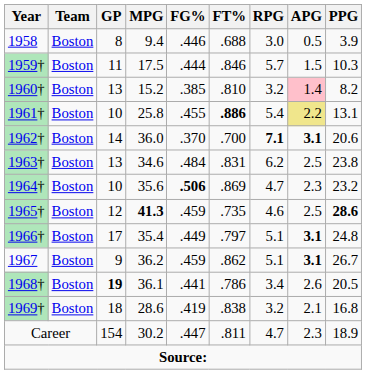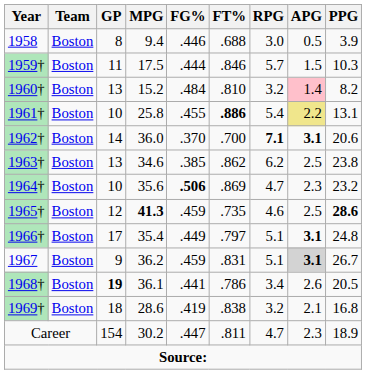(193, 89) .385 -> (193, 89) .484
(193, 162) .484 -> (193, 162) .385
(233, 162) .831 -> (233, 162) .862
(233, 259) .862 -> (233, 259) .831
(313, 259) no background -> (313, 259) lightgrey background
